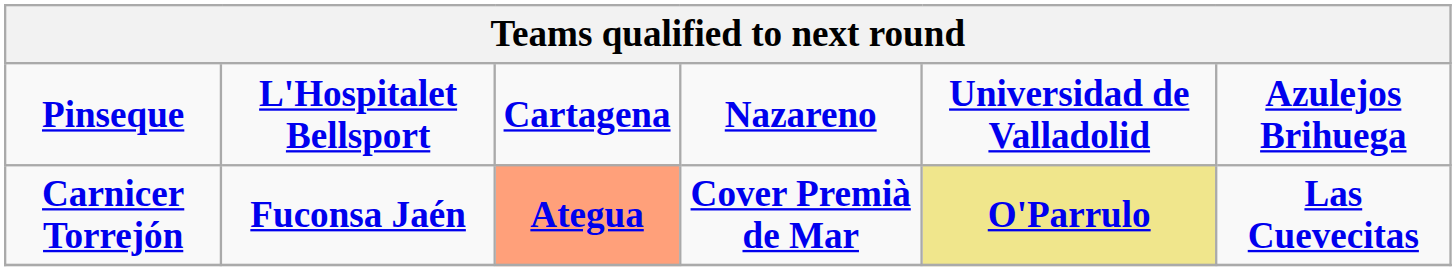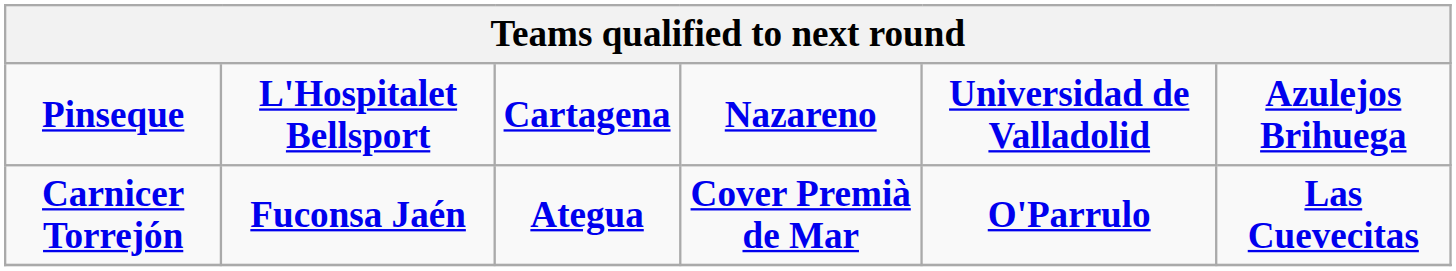(587, 214) lightsalmon background -> (587, 214) no background
(1069, 214) khaki background -> (1069, 214) no background
